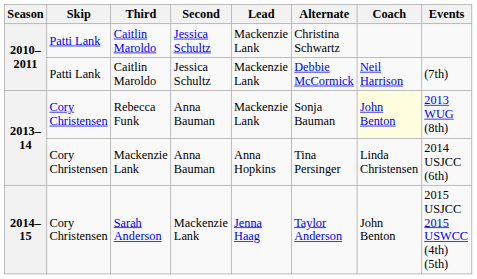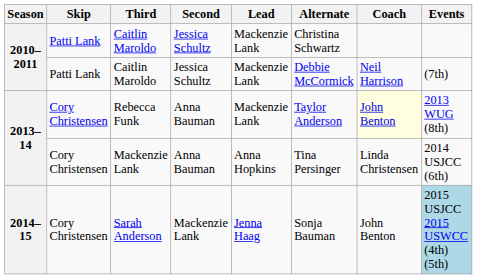(315, 114) Sonja Bauman -> (318, 114) Taylor Anderson
(318, 229) Taylor Anderson -> (315, 229) Sonja Bauman
(446, 229) no background -> (446, 229) lightblue background
